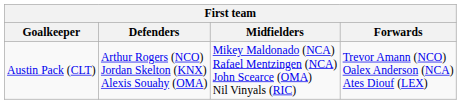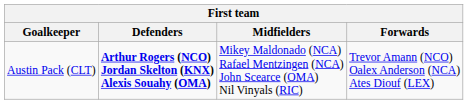(154, 70) normal -> (157, 70) bold
